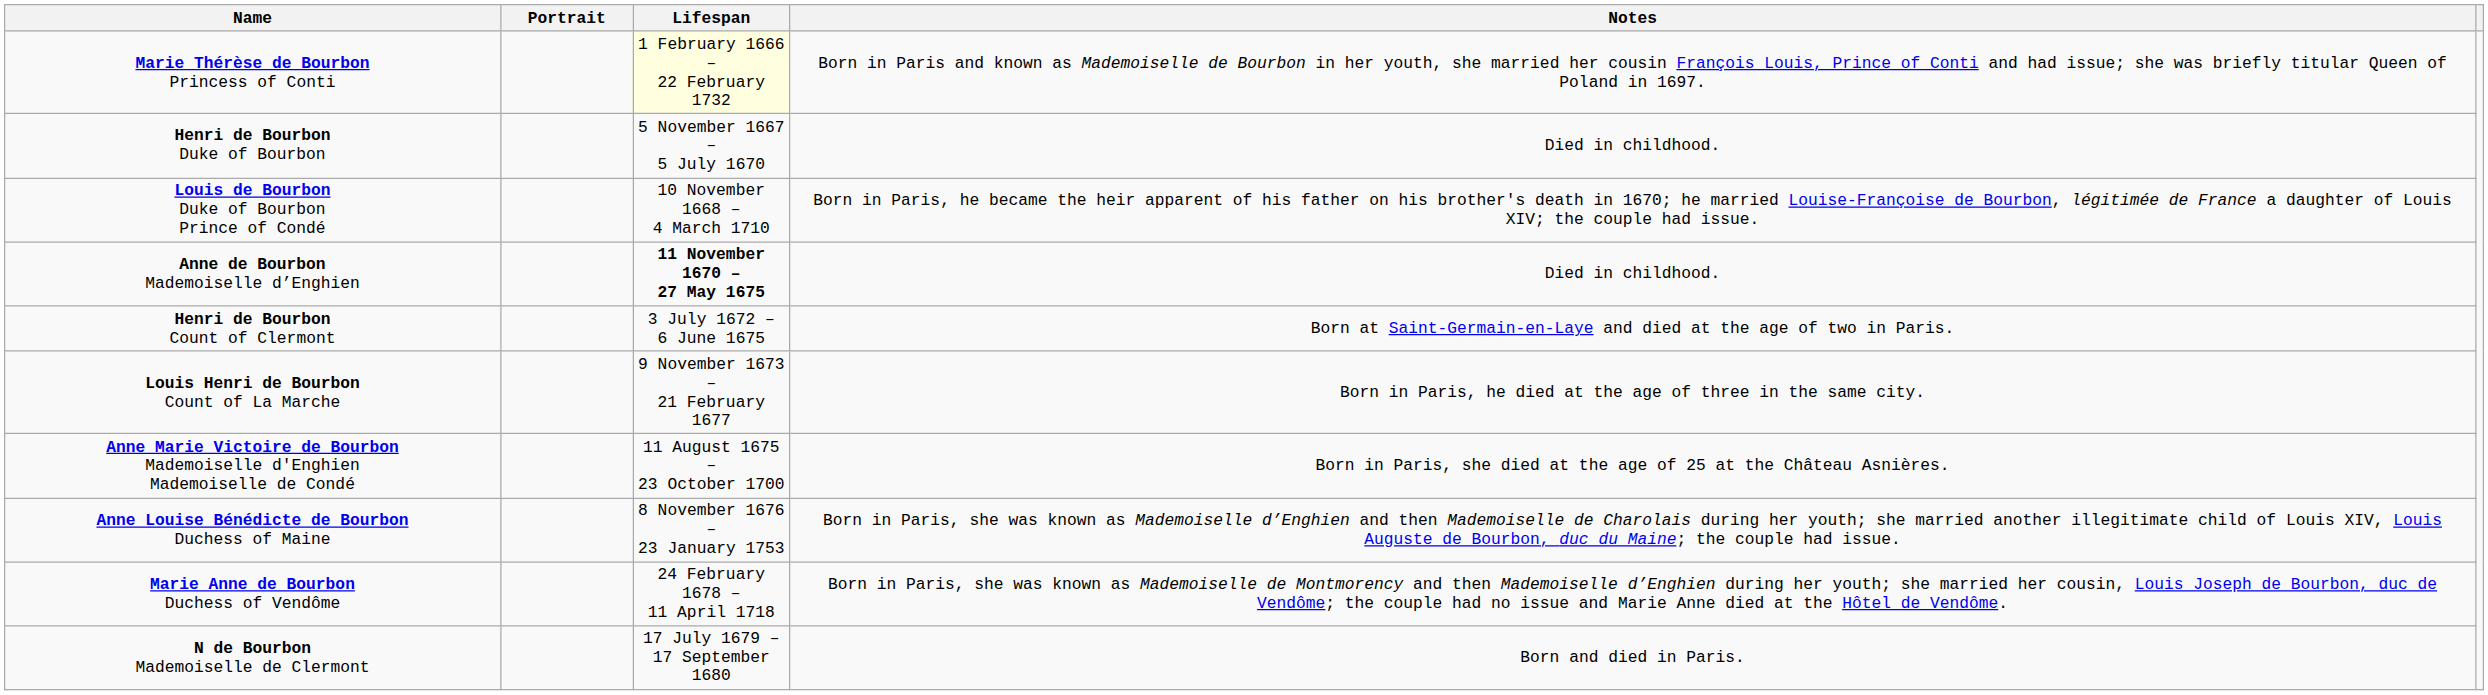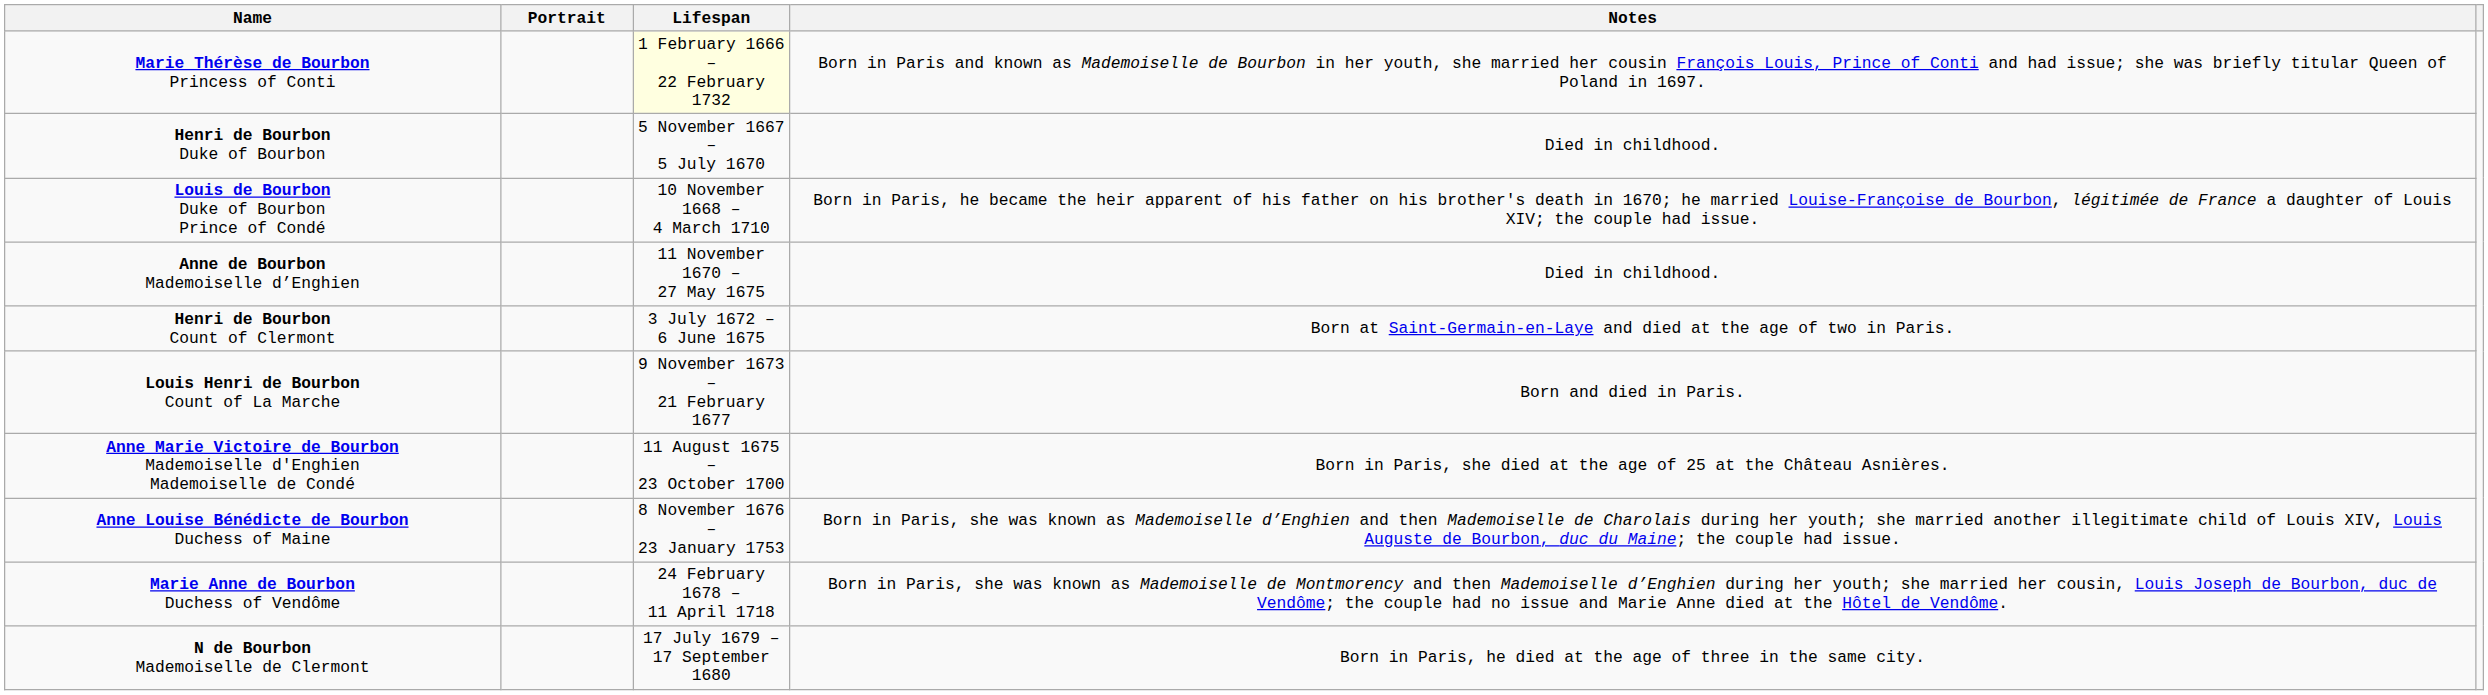(711, 274) bold -> (711, 274) normal
(1633, 392) Born in Paris, he died at the age of three in the same city. -> (1633, 392) Born and died in Paris.
(1633, 658) Born and died in Paris. -> (1633, 658) Born in Paris, he died at the age of three in the same city.
